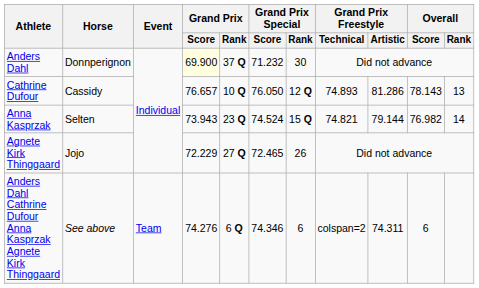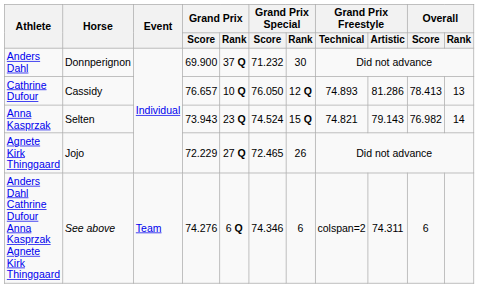(201, 63) lightyellow background -> (201, 63) no background
(426, 91) 78.143 -> (426, 91) 78.413
(388, 119) 79.144 -> (388, 119) 79.143
